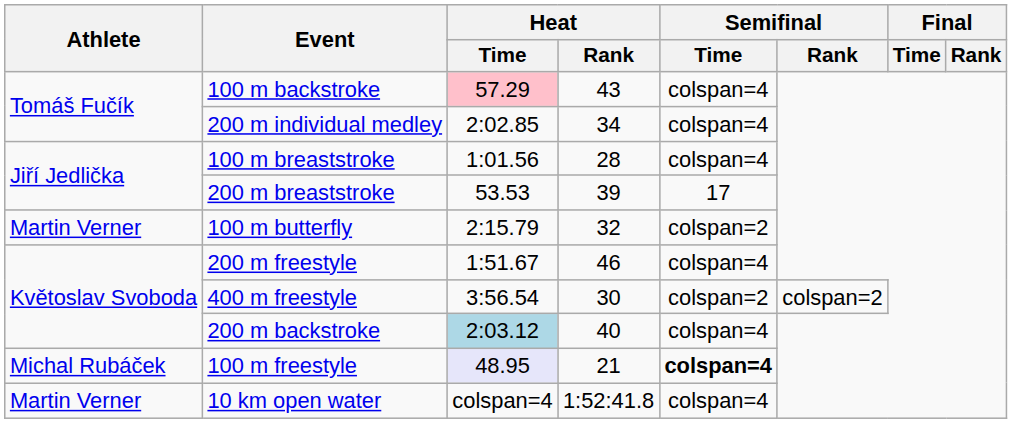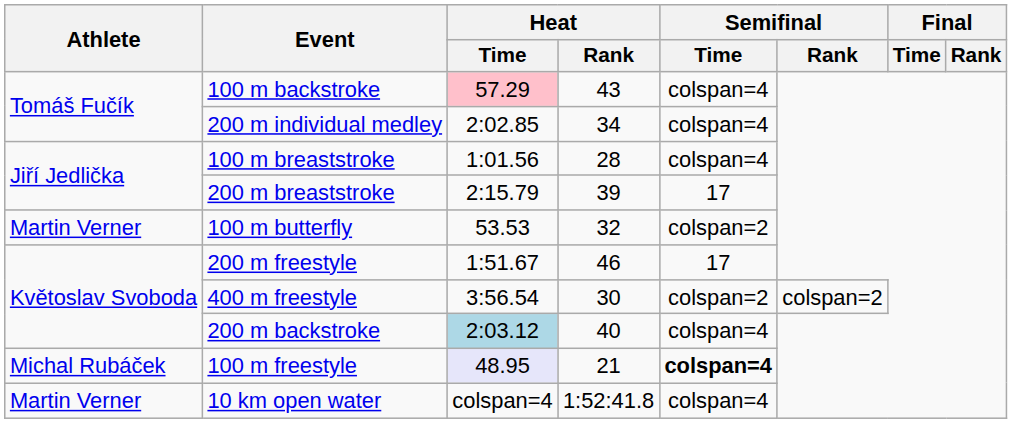(503, 193) 53.53 -> (503, 193) 2:15.79
(503, 228) 2:15.79 -> (503, 228) 53.53
(718, 263) colspan=4 -> (718, 263) 17
